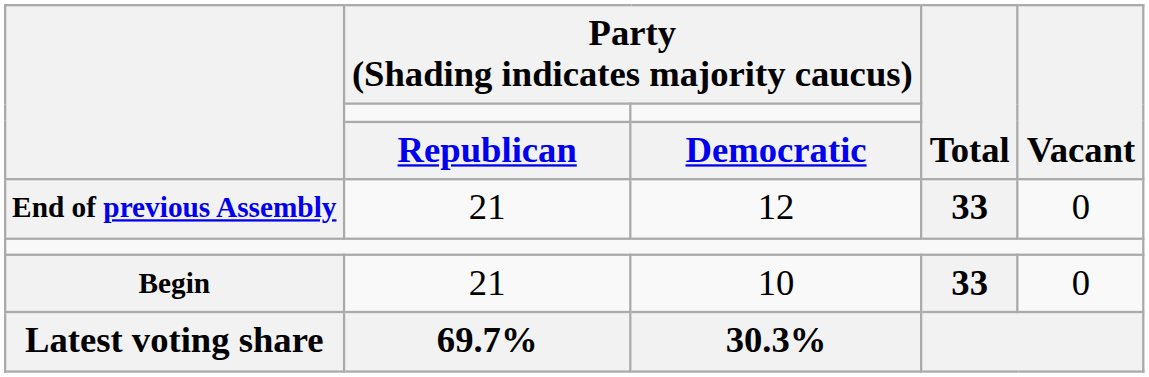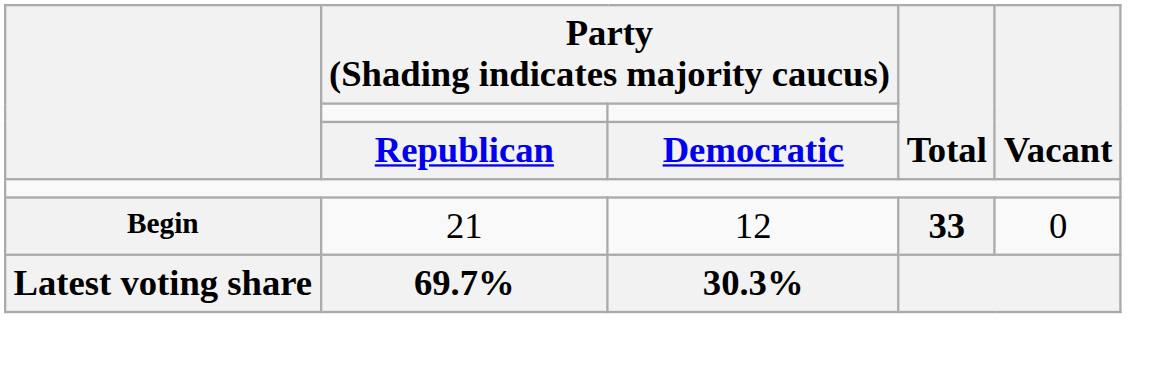- row: (174, 207)
(776, 282) 10 -> (753, 224) 12
